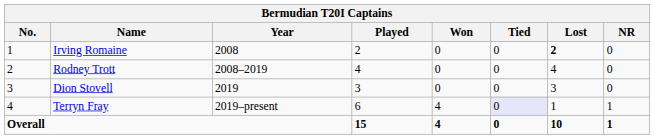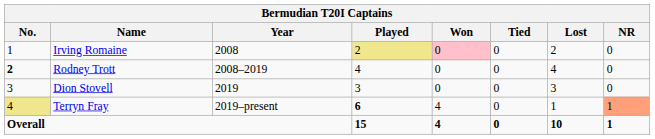(358, 50) no background -> (358, 50) khaki background
(438, 50) no background -> (438, 50) pink background
(553, 50) bold -> (553, 50) normal
(10, 69) normal -> (10, 69) bold
(10, 106) no background -> (10, 106) khaki background
(358, 106) normal -> (358, 106) bold
(496, 106) lavender background -> (496, 106) no background
(610, 106) no background -> (610, 106) lightsalmon background
